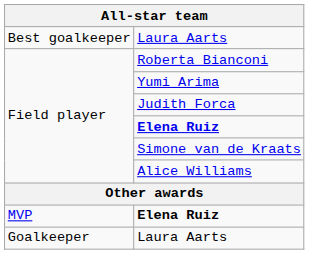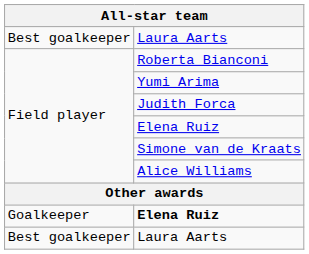(178, 127) bold -> (178, 127) normal
(20, 216) MVP -> (49, 216) Goalkeeper
(49, 238) Goalkeeper -> (69, 238) Best goalkeeper
